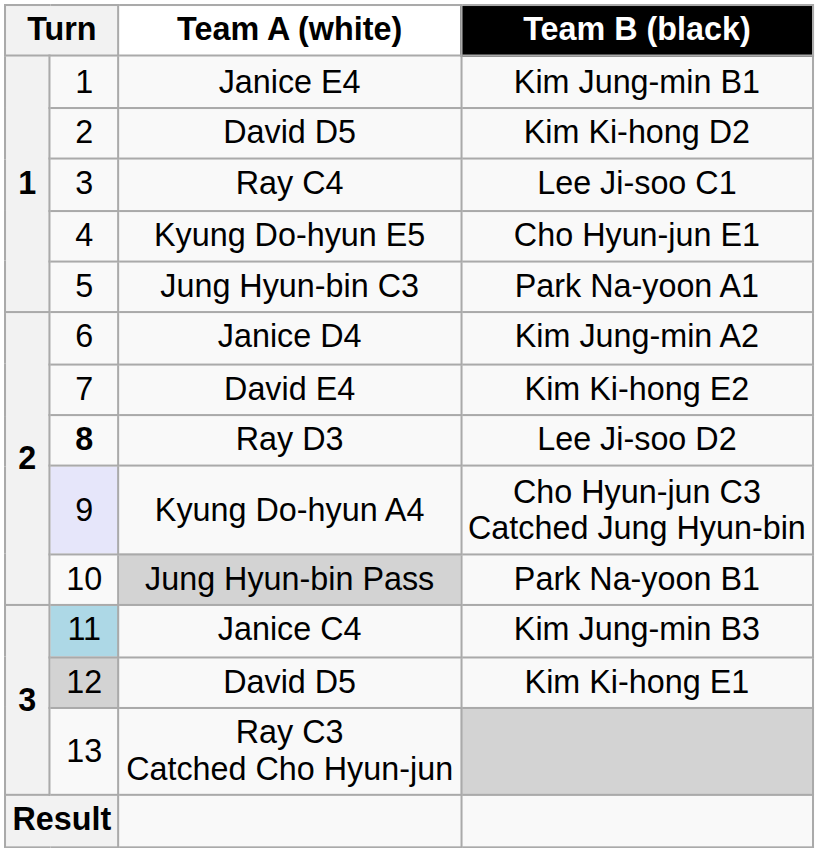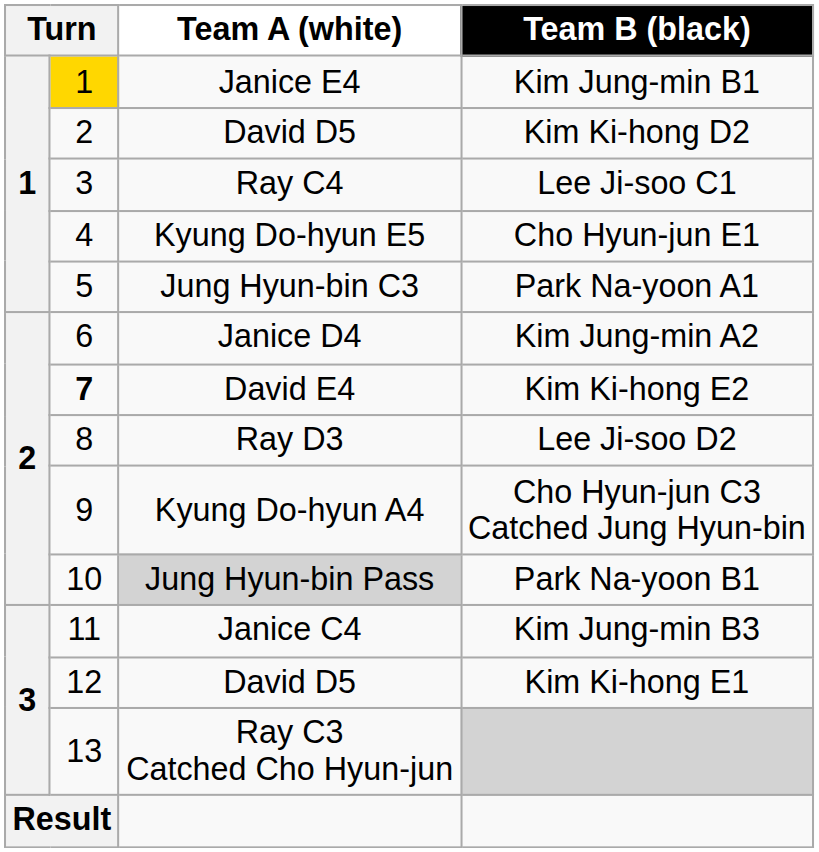(84, 81) no background -> (84, 81) gold background
(84, 388) normal -> (84, 388) bold
(84, 440) bold -> (84, 440) normal
(84, 509) lavender background -> (84, 509) no background
(84, 630) lightblue background -> (84, 630) no background
(84, 681) lightgrey background -> (84, 681) no background
